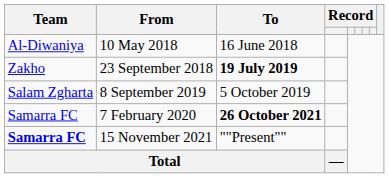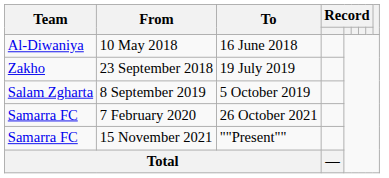(259, 68) bold -> (257, 68) normal
(271, 115) bold -> (269, 115) normal
(47, 138) bold -> (43, 138) normal
